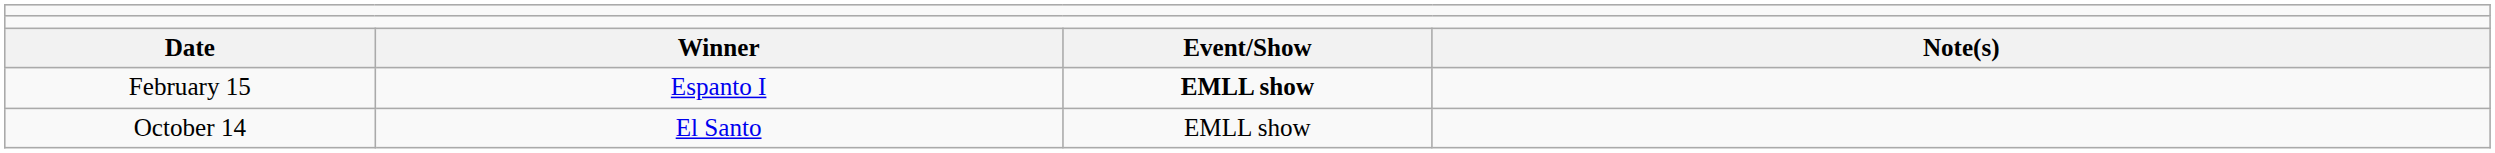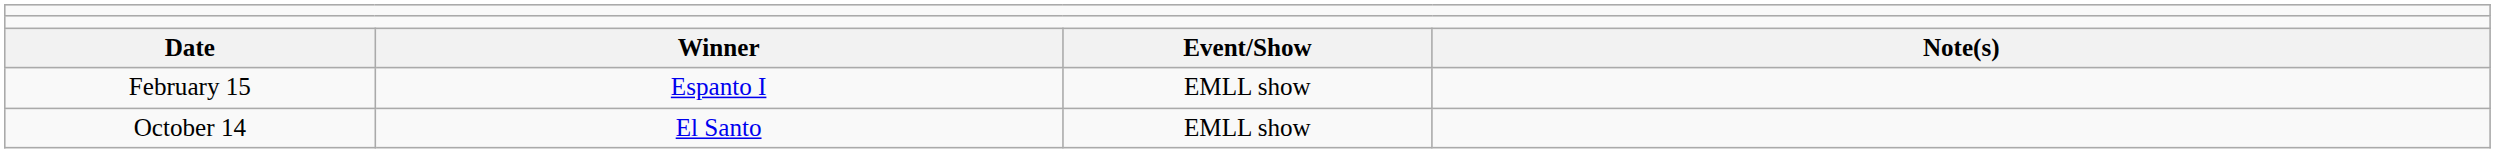(1247, 87) bold -> (1247, 87) normal
